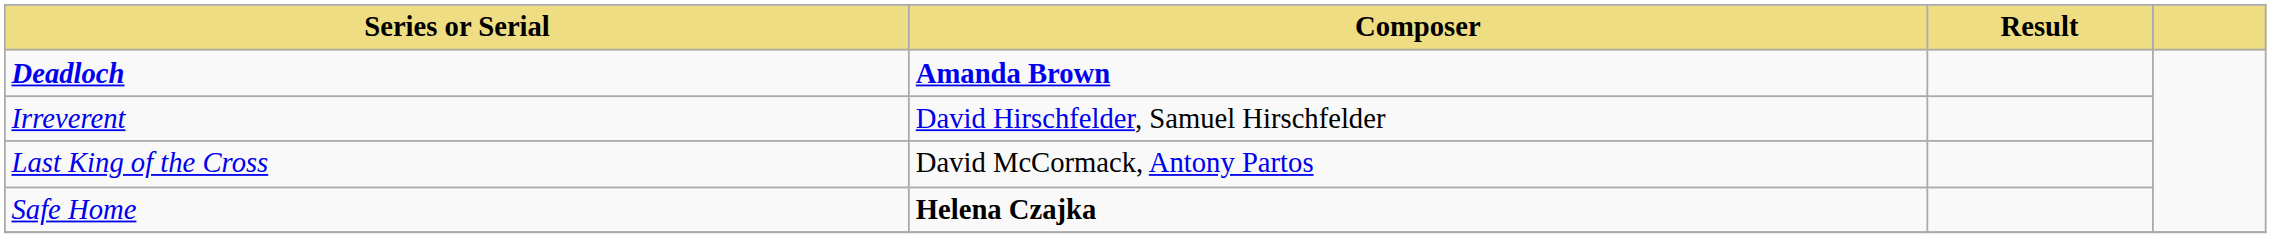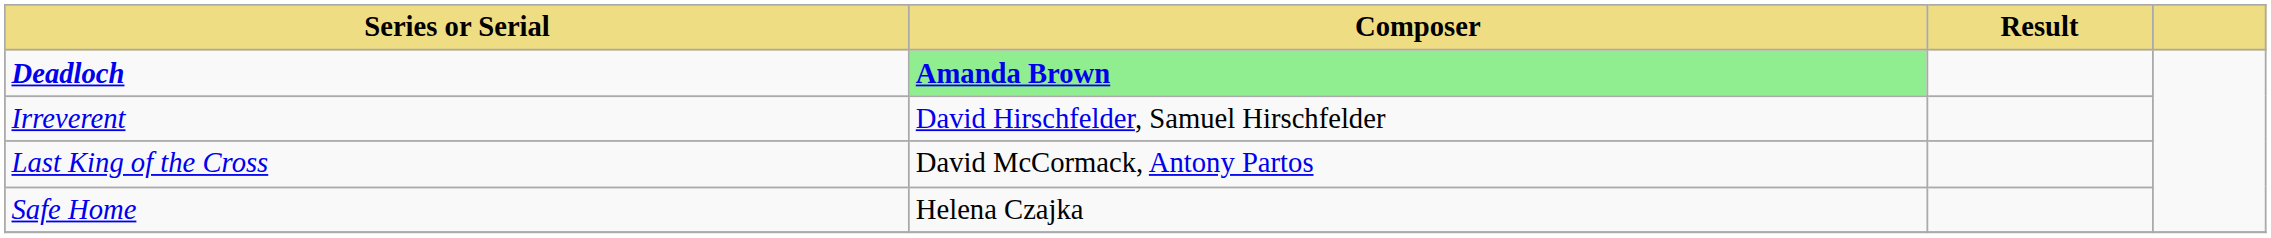(1013, 72) no background -> (1013, 72) lightgreen background
(1006, 208) bold -> (1000, 208) normal
